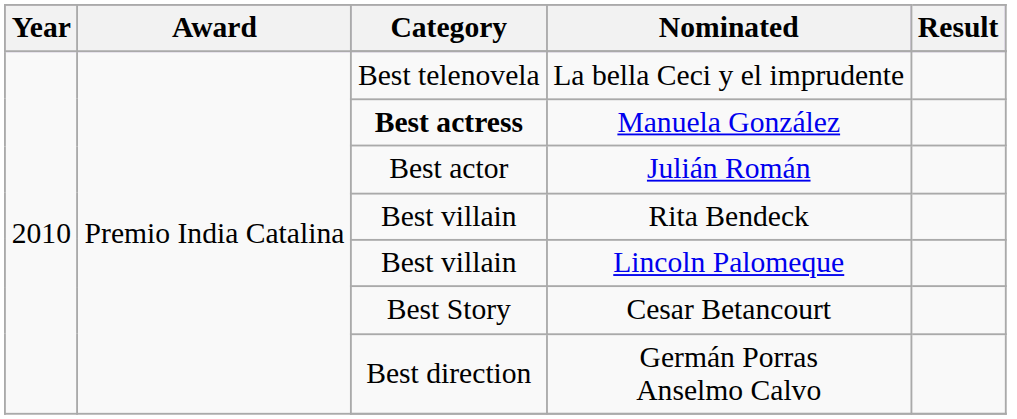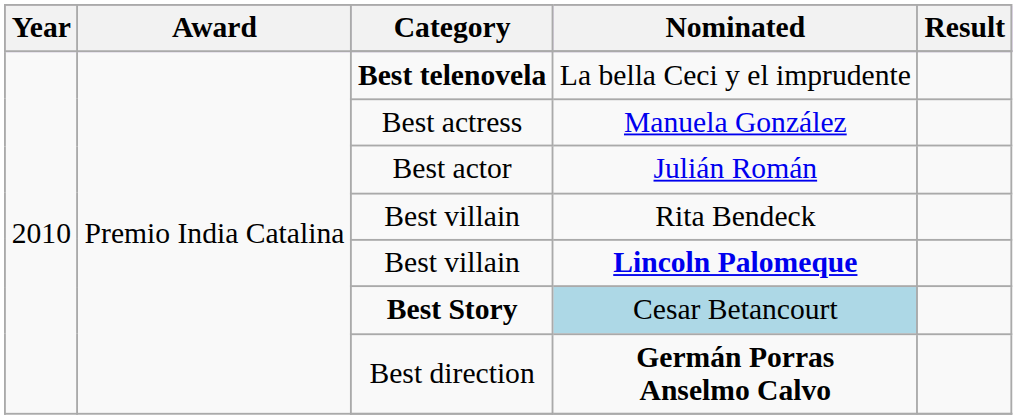(449, 74) normal -> (452, 74) bold
(449, 121) bold -> (452, 121) normal
(729, 262) normal -> (735, 262) bold
(449, 309) normal -> (452, 309) bold
(729, 309) no background -> (735, 309) lightblue background
(729, 373) normal -> (735, 373) bold
